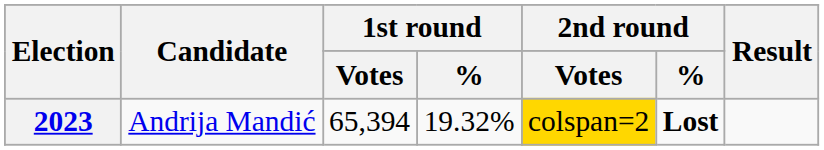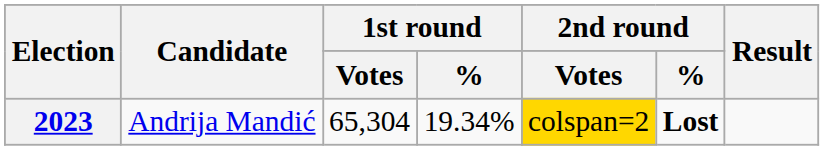(370, 121) 65,394 -> (370, 121) 65,304
(469, 121) 19.32% -> (469, 121) 19.34%
